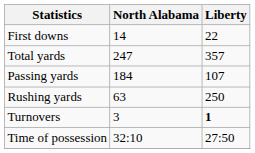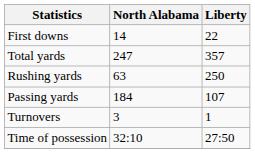rows swapped: (45, 96) <-> (43, 76)
(208, 117) bold -> (208, 117) normal
